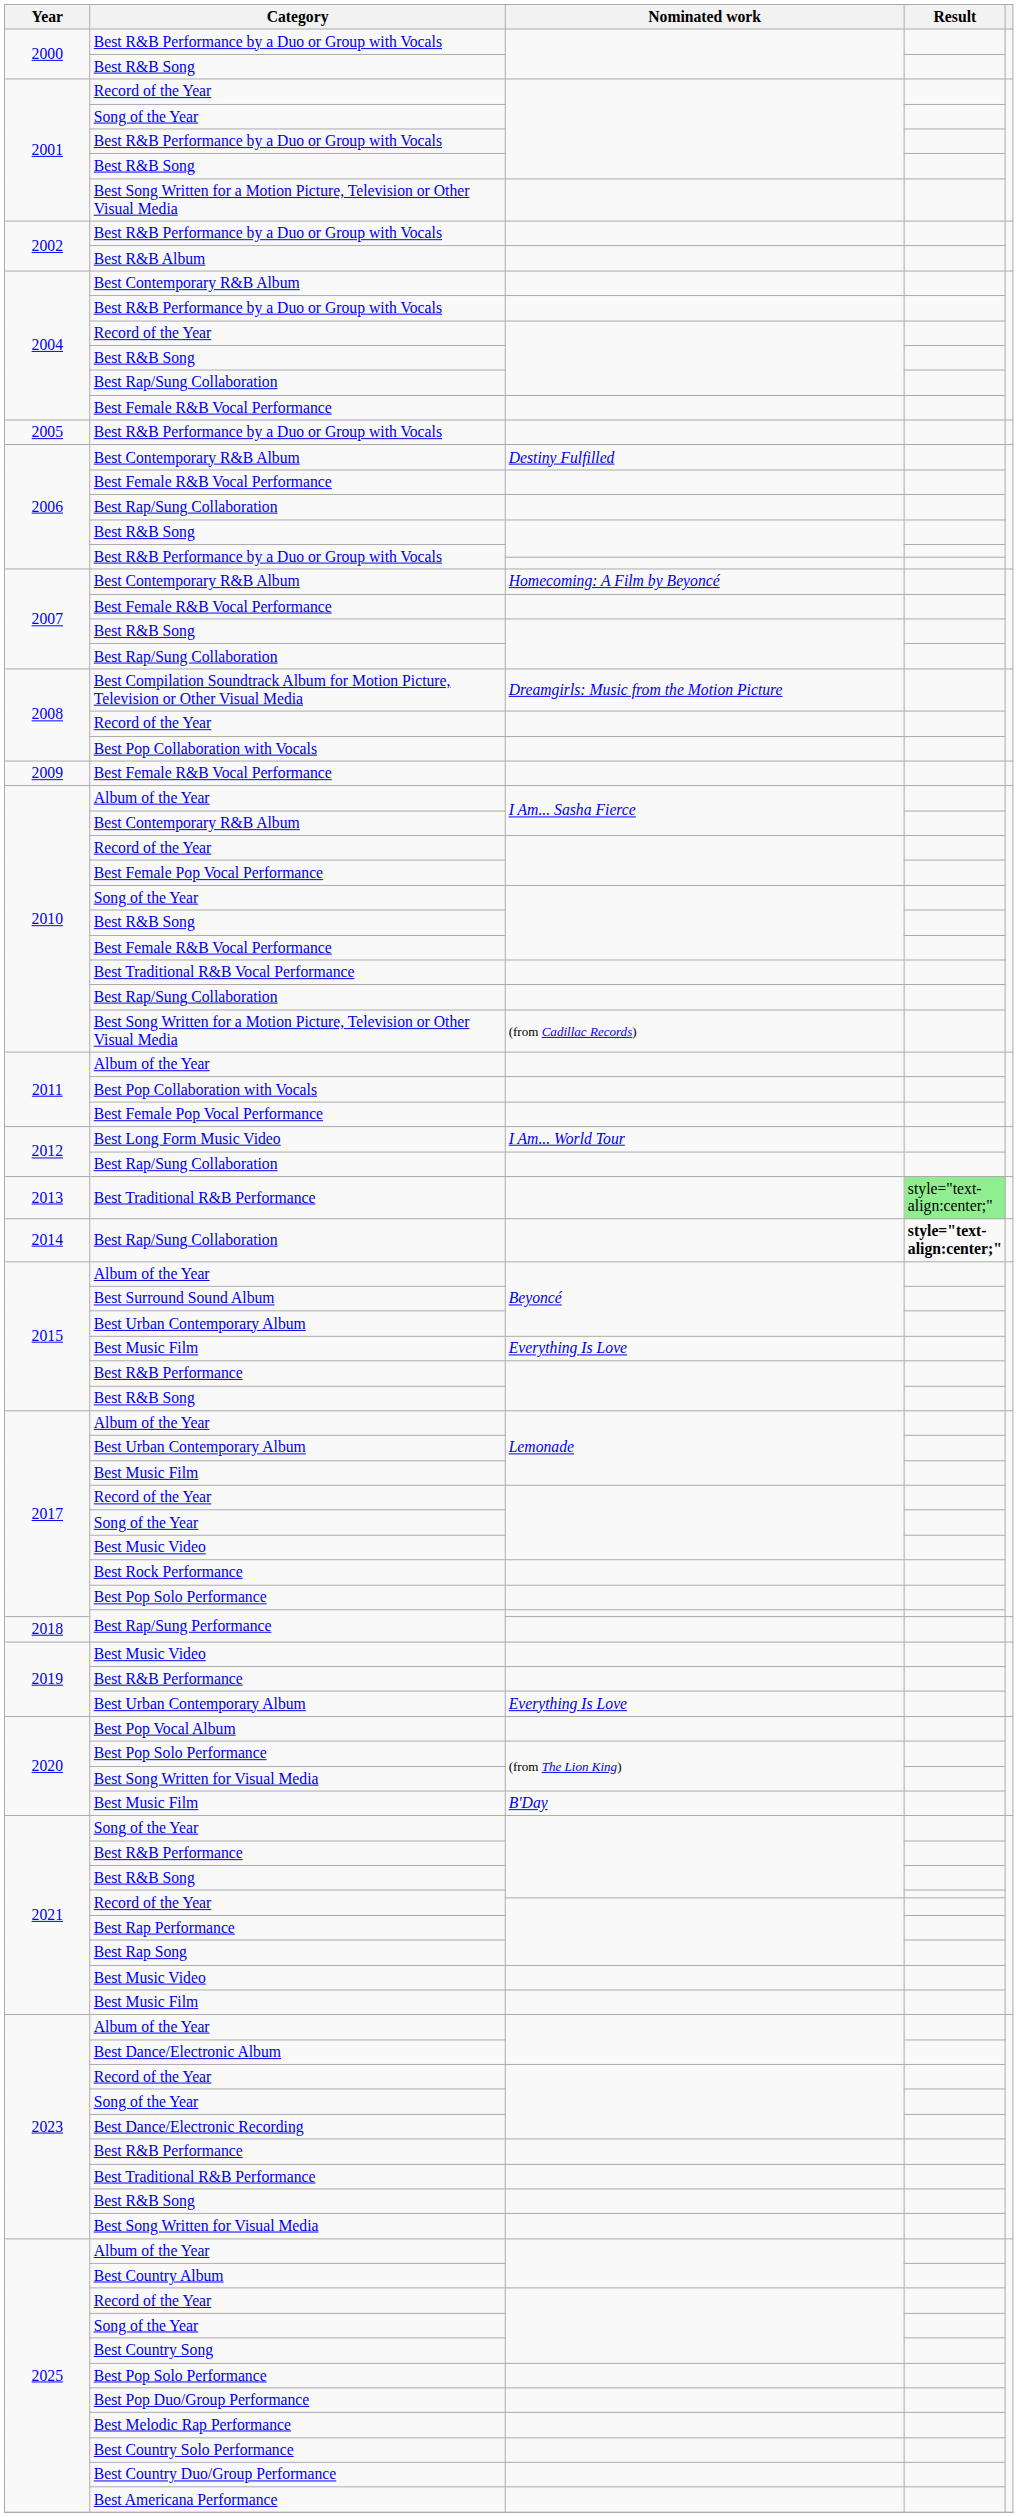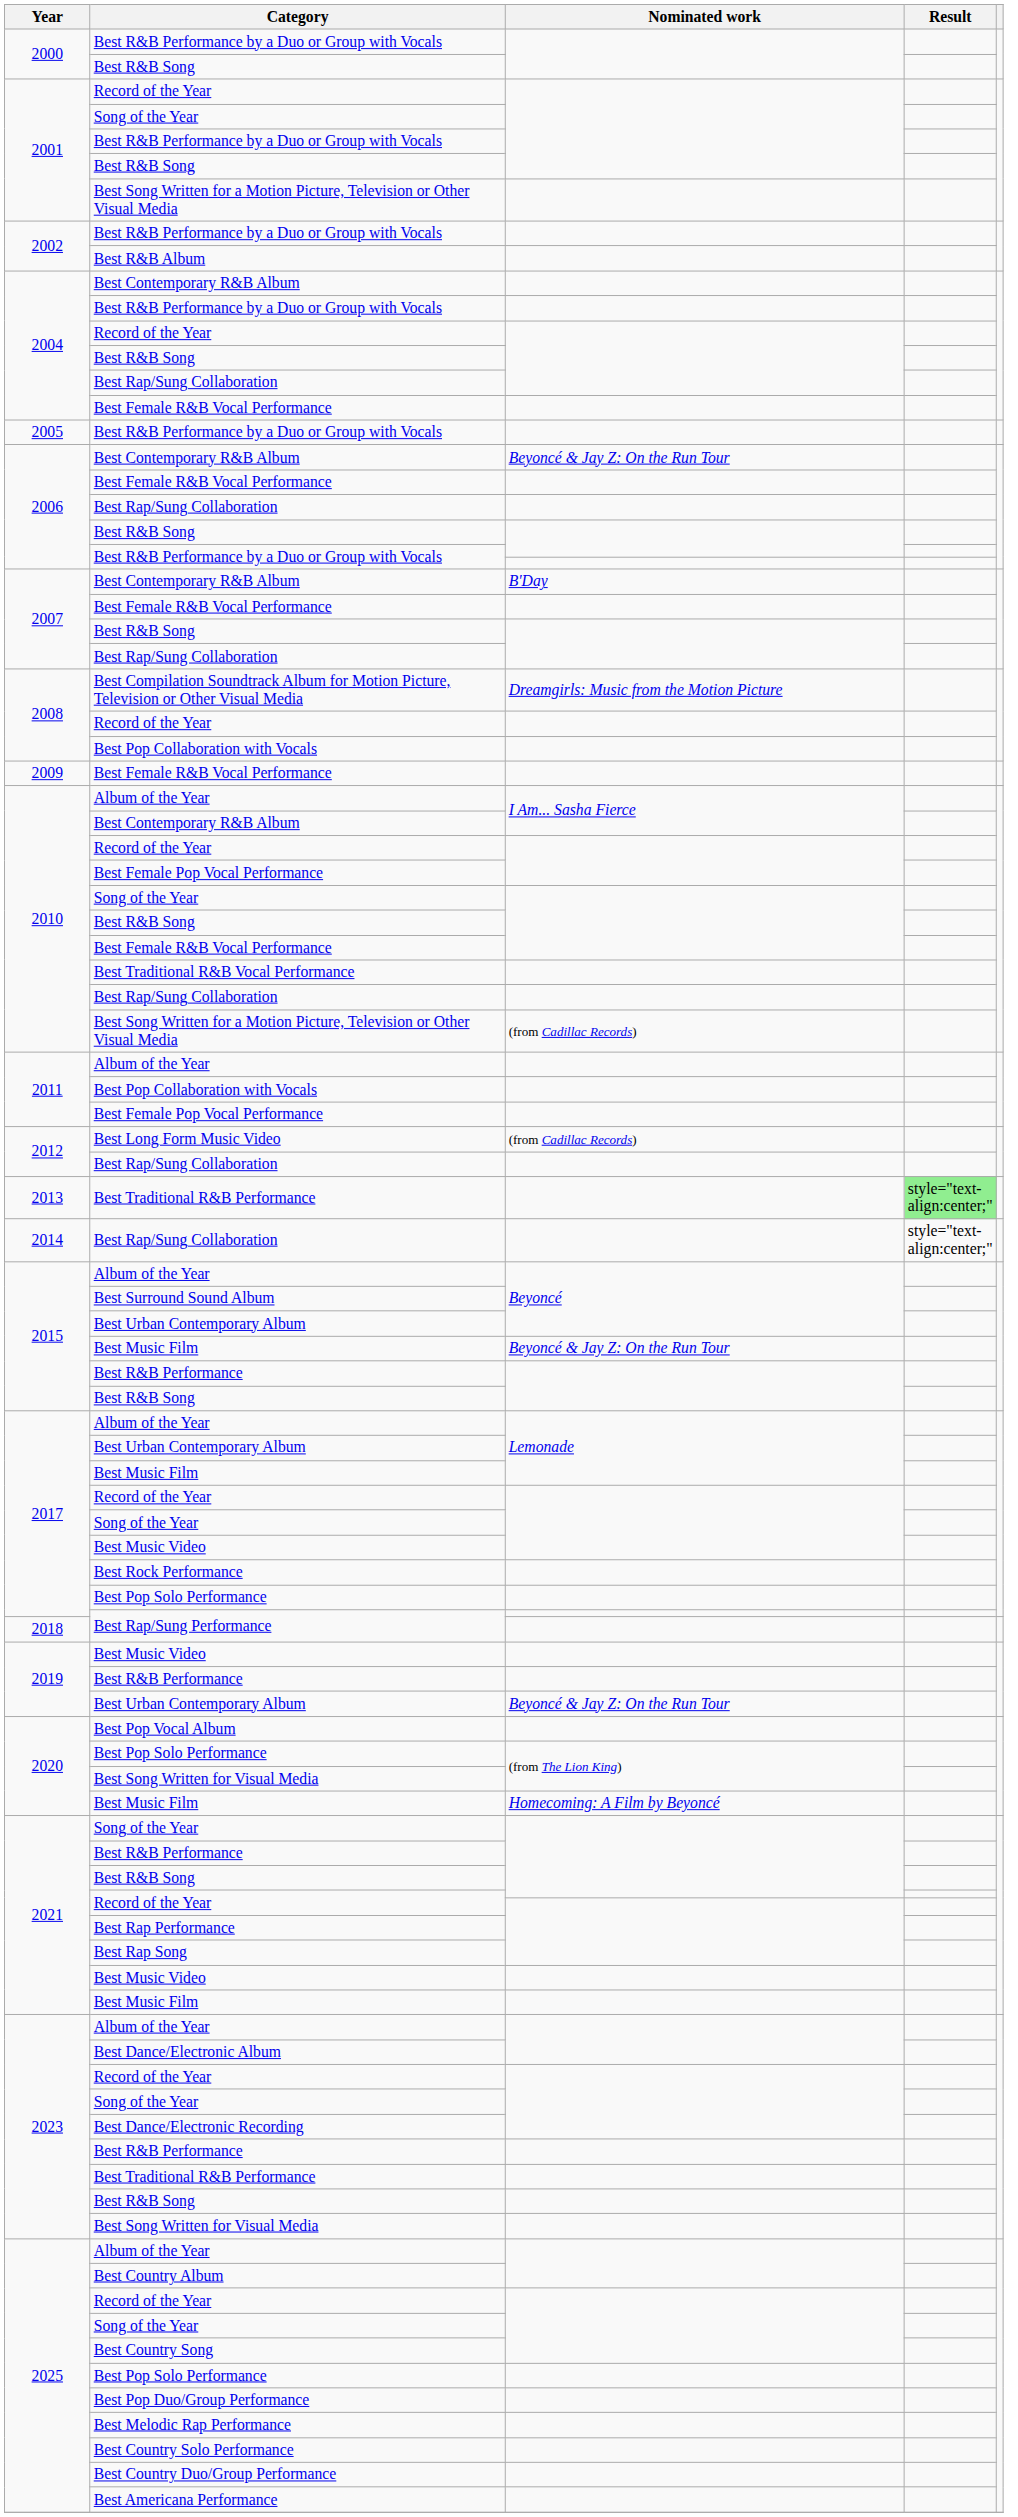(562, 457) Destiny Fulfilled -> (619, 457) Beyoncé & Jay Z: On the Run Tour
(614, 581) Homecoming: A Film by Beyoncé -> (528, 581) B'Day
(567, 1139) I Am... World Tour -> (573, 1140) (from Cadillac Records)
(955, 1240) bold -> (950, 1240) normal
(568, 1348) Everything Is Love -> (619, 1348) Beyoncé & Jay Z: On the Run Tour
(568, 1703) Everything Is Love -> (619, 1703) Beyoncé & Jay Z: On the Run Tour
(528, 1803) B'Day -> (614, 1803) Homecoming: A Film by Beyoncé
